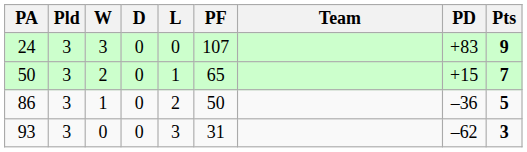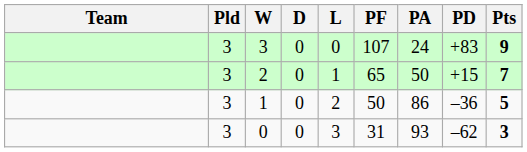columns swapped: (340, 18) <-> (27, 18)
